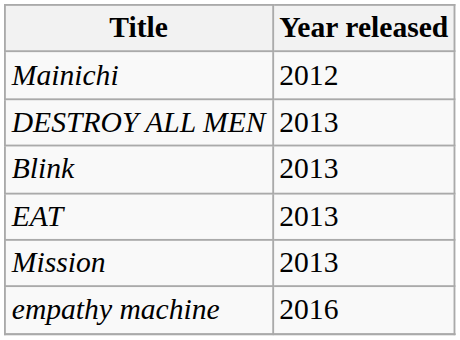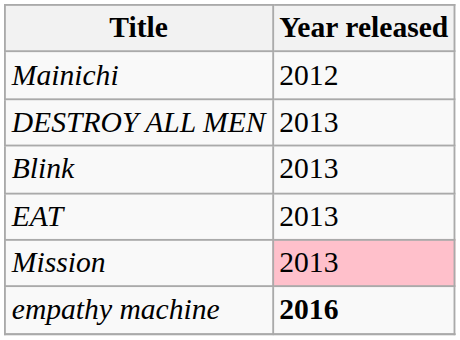(309, 262) no background -> (309, 262) pink background
(309, 309) normal -> (309, 309) bold
